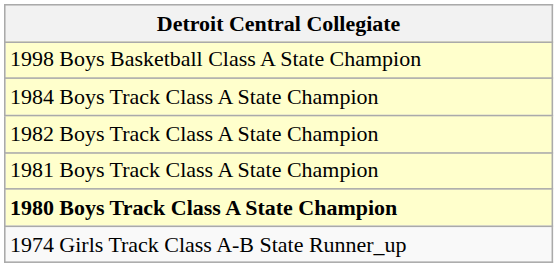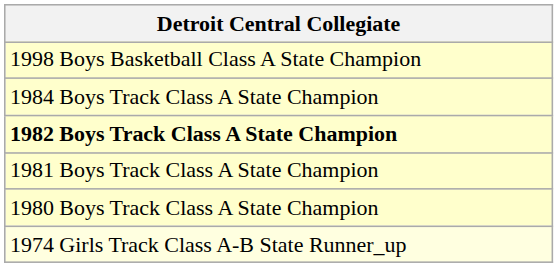(194, 133) normal -> (204, 133) bold
(204, 207) bold -> (194, 207) normal
(208, 244) no background -> (208, 244) lightyellow background
